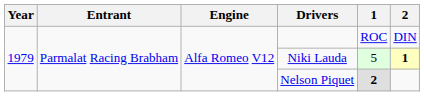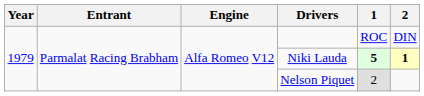(374, 58) normal -> (374, 58) bold
(374, 80) bold -> (374, 80) normal
